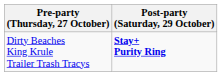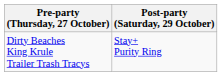(140, 46) bold -> (138, 46) normal
